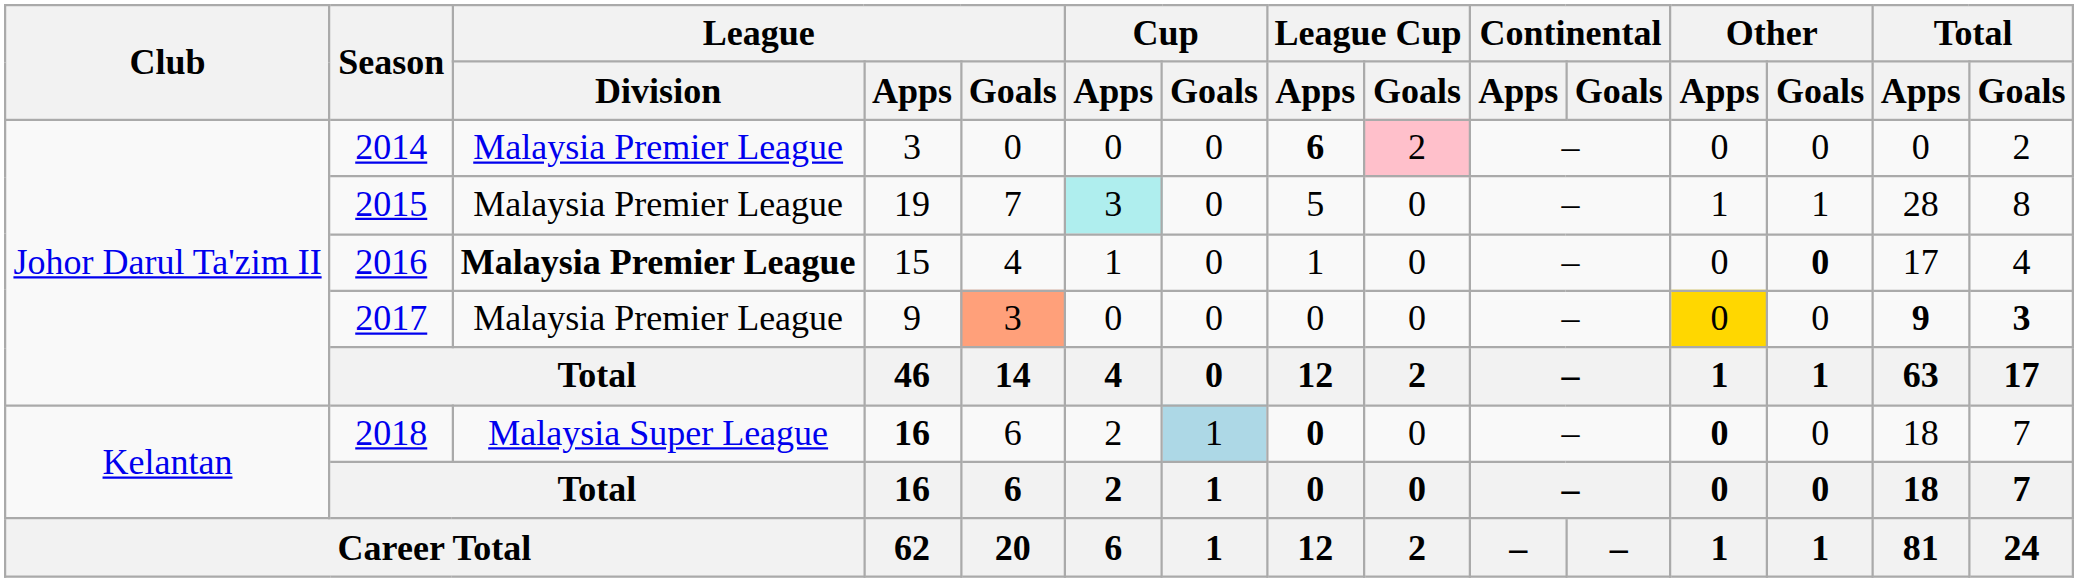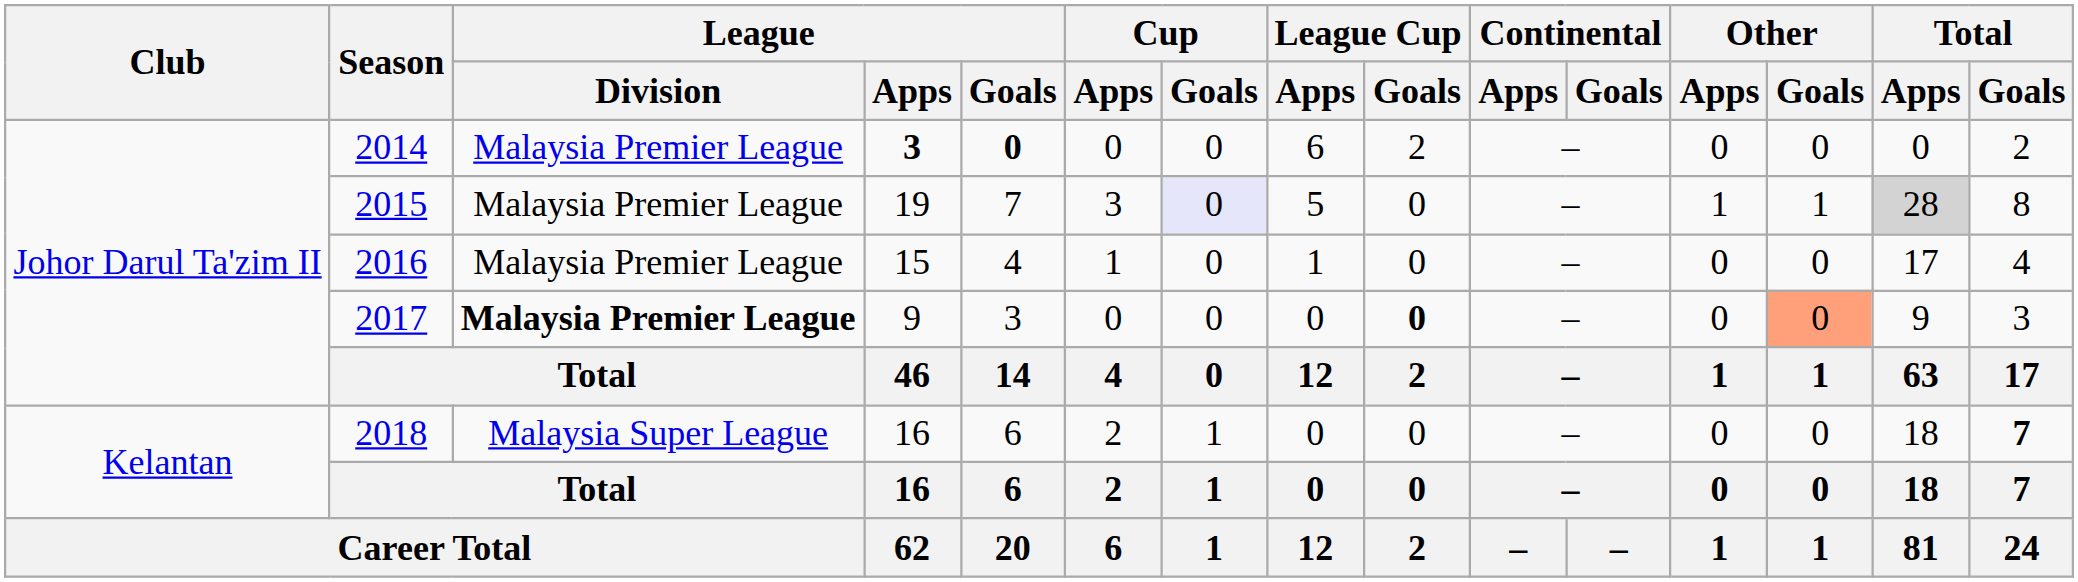(912, 147) normal -> (912, 147) bold
(1013, 147) normal -> (1013, 147) bold
(1315, 147) bold -> (1315, 147) normal
(1417, 147) pink background -> (1417, 147) no background
(1113, 204) paleturquoise background -> (1113, 204) no background
(1214, 204) no background -> (1214, 204) lavender background
(1921, 204) no background -> (1921, 204) lightgrey background
(658, 261) bold -> (658, 261) normal
(1820, 261) bold -> (1820, 261) normal
(658, 318) normal -> (658, 318) bold
(1013, 318) lightsalmon background -> (1013, 318) no background
(1417, 318) normal -> (1417, 318) bold
(1719, 318) gold background -> (1719, 318) no background
(1820, 318) no background -> (1820, 318) lightsalmon background
(1921, 318) bold -> (1921, 318) normal
(2021, 318) bold -> (2021, 318) normal
(912, 432) bold -> (912, 432) normal
(1214, 432) lightblue background -> (1214, 432) no background
(1315, 432) bold -> (1315, 432) normal
(1719, 432) bold -> (1719, 432) normal
(2021, 432) normal -> (2021, 432) bold
